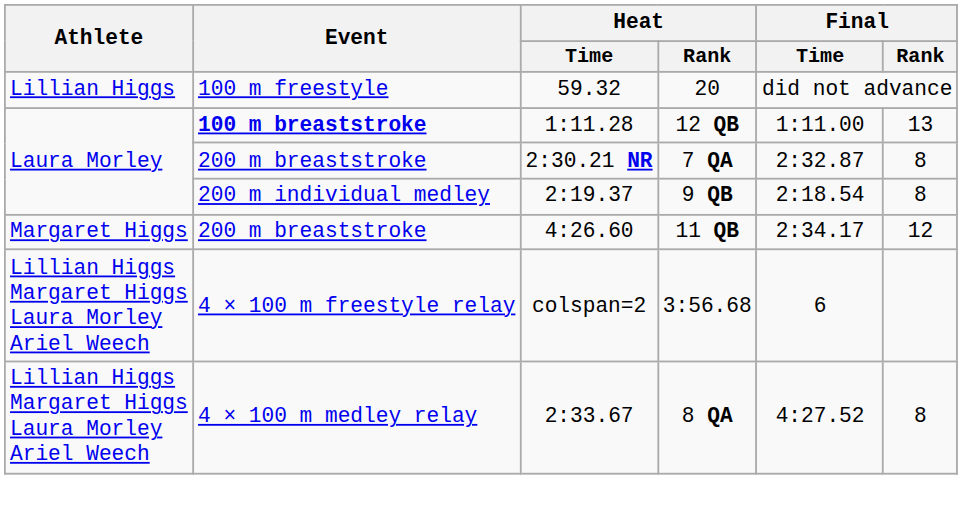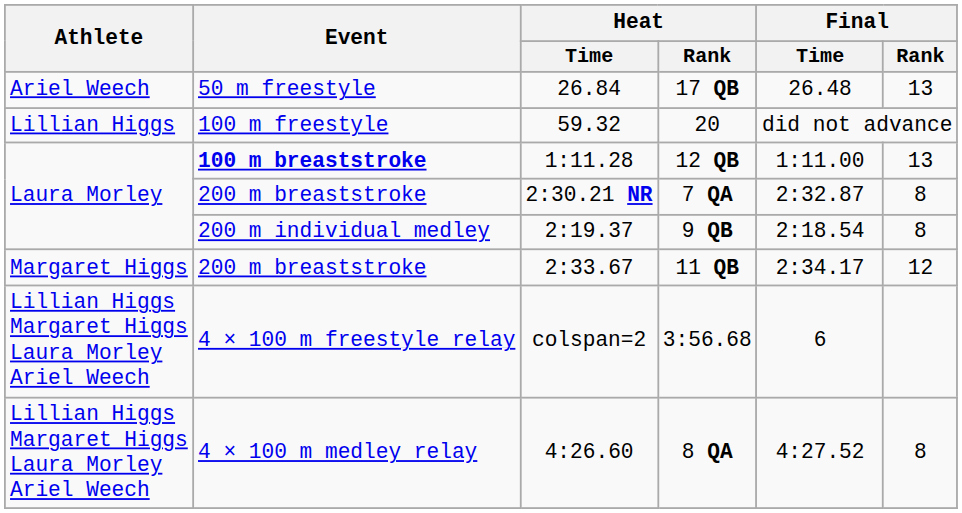+ row: (707, 90)
(589, 232) 4:26.60 -> (589, 267) 2:33.67
(589, 417) 2:33.67 -> (589, 453) 4:26.60
